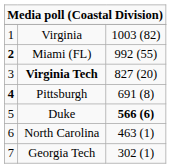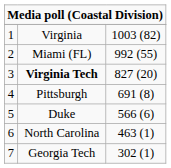(11, 54) bold -> (11, 54) normal
(11, 94) bold -> (11, 94) normal
(136, 113) bold -> (136, 113) normal
